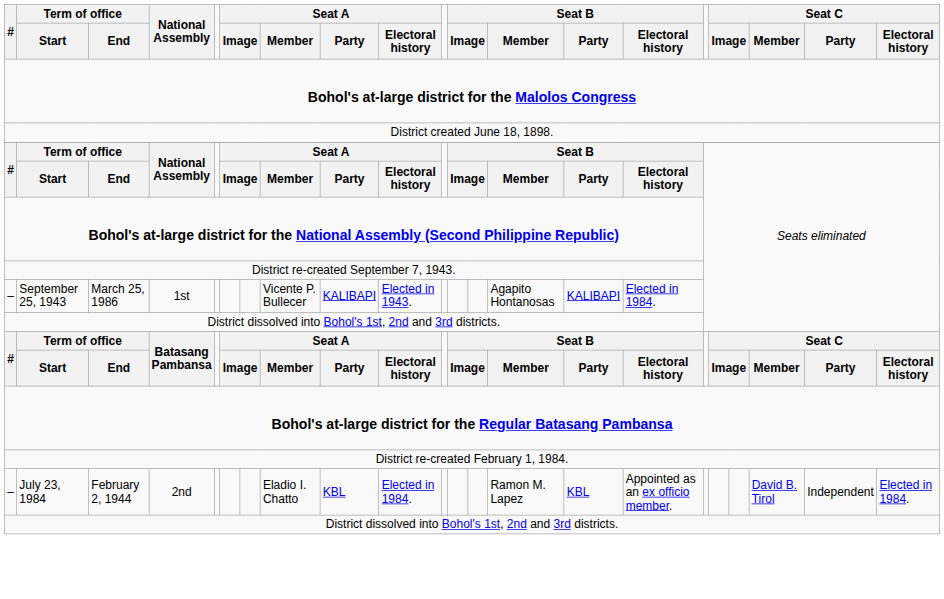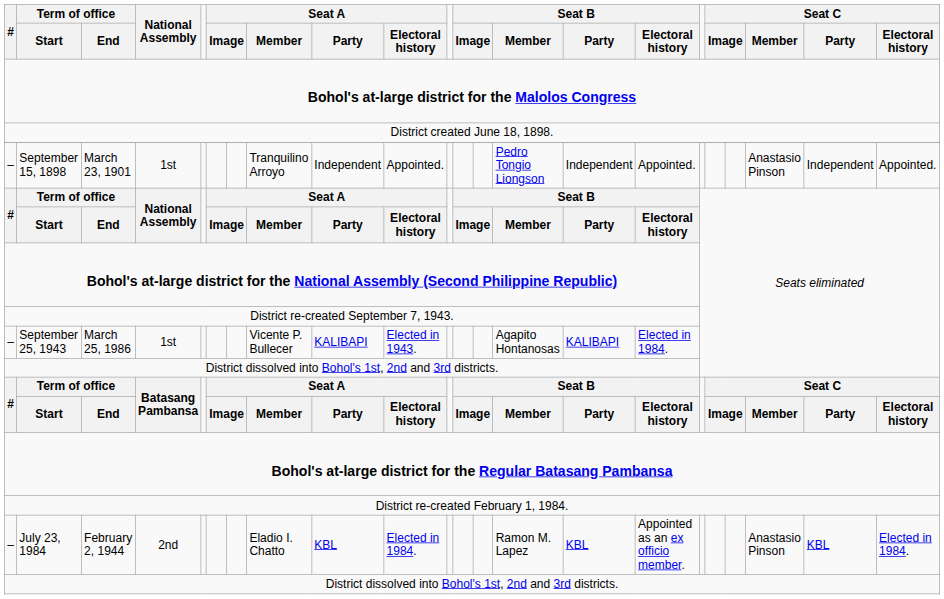+ row: (49, 165)
(774, 492) David B. Tirol -> (774, 544) Anastasio Pinson
(841, 492) Independent -> (818, 544) KBL
